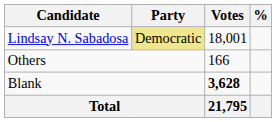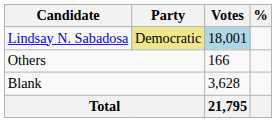(227, 38) no background -> (227, 38) lightblue background
(224, 83) bold -> (224, 83) normal
